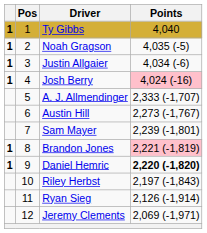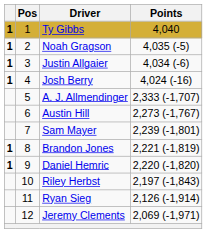(166, 80) pink background -> (166, 80) no background
(166, 148) pink background -> (166, 148) no background
(166, 165) bold -> (166, 165) normal
